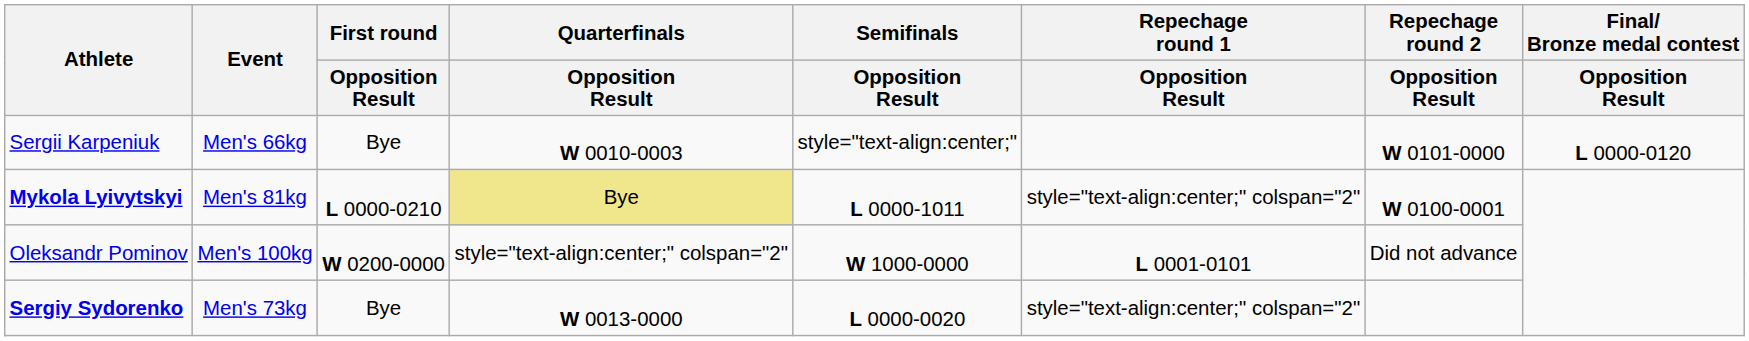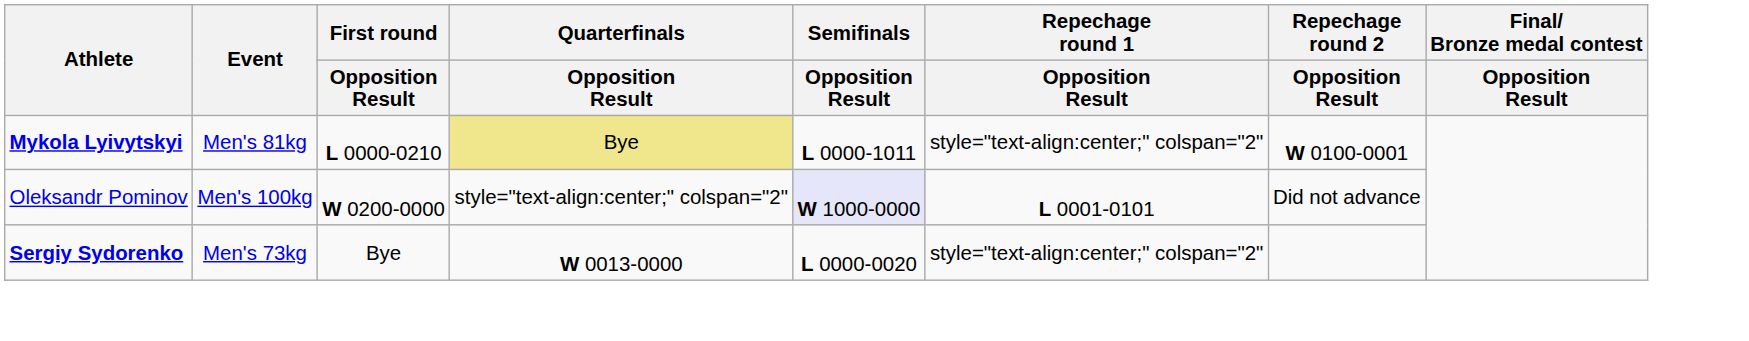- row: (84, 143)
(907, 264) no background -> (859, 209) lavender background
